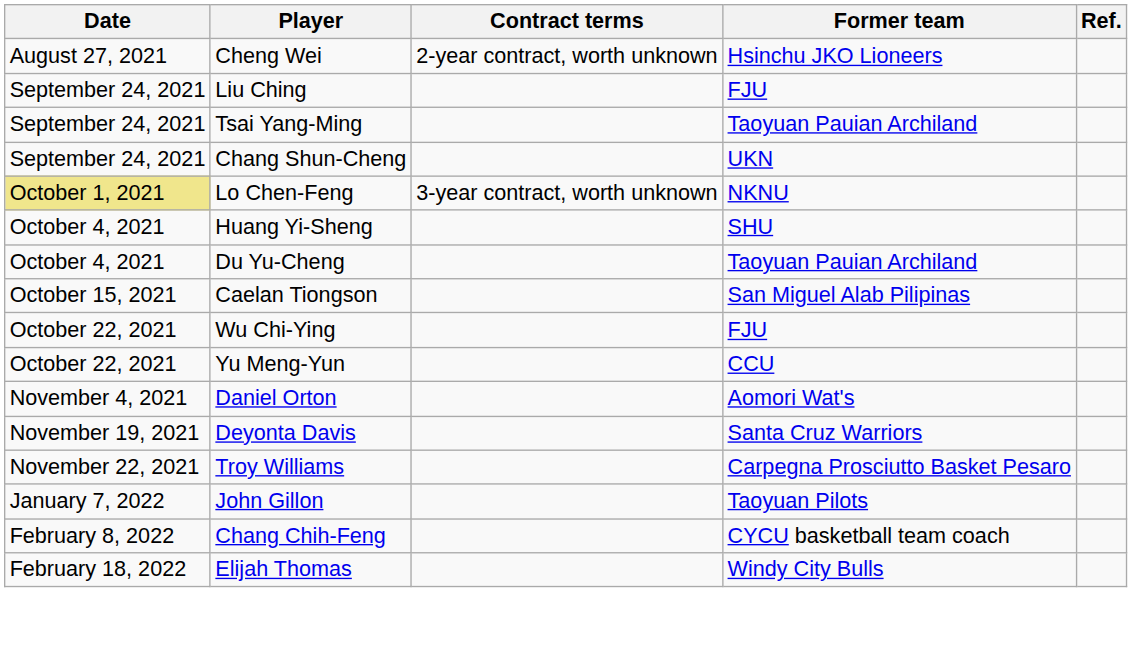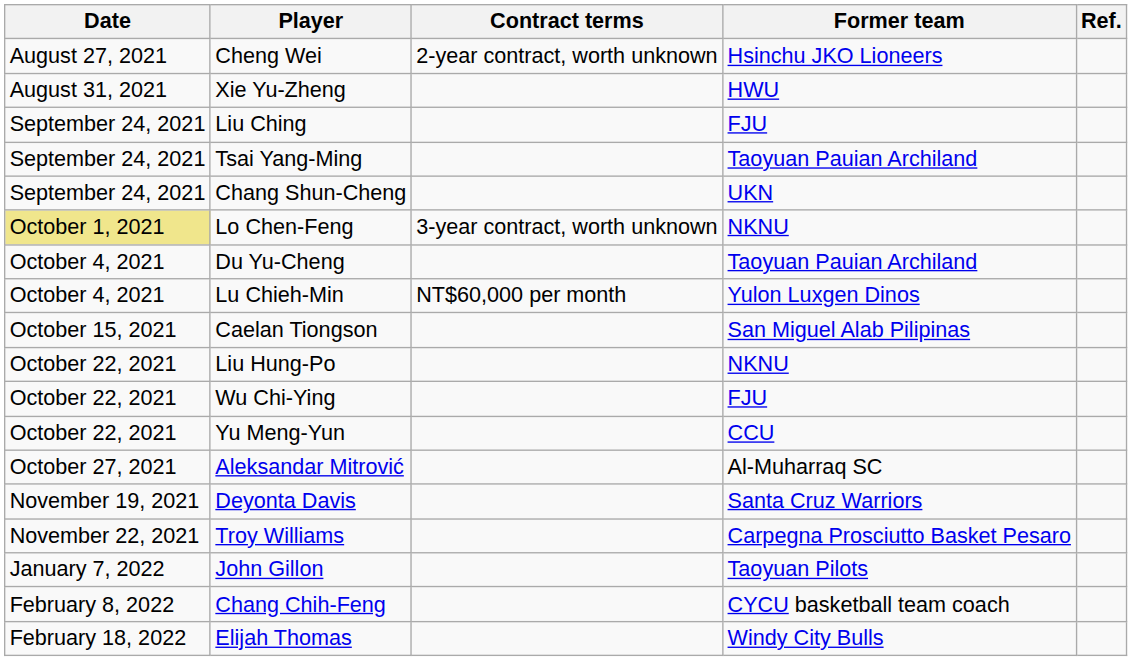+ row: (281, 90)
- row: (294, 227)
+ row: (280, 295)
+ row: (275, 364)
+ row: (310, 466)
- row: (276, 398)
